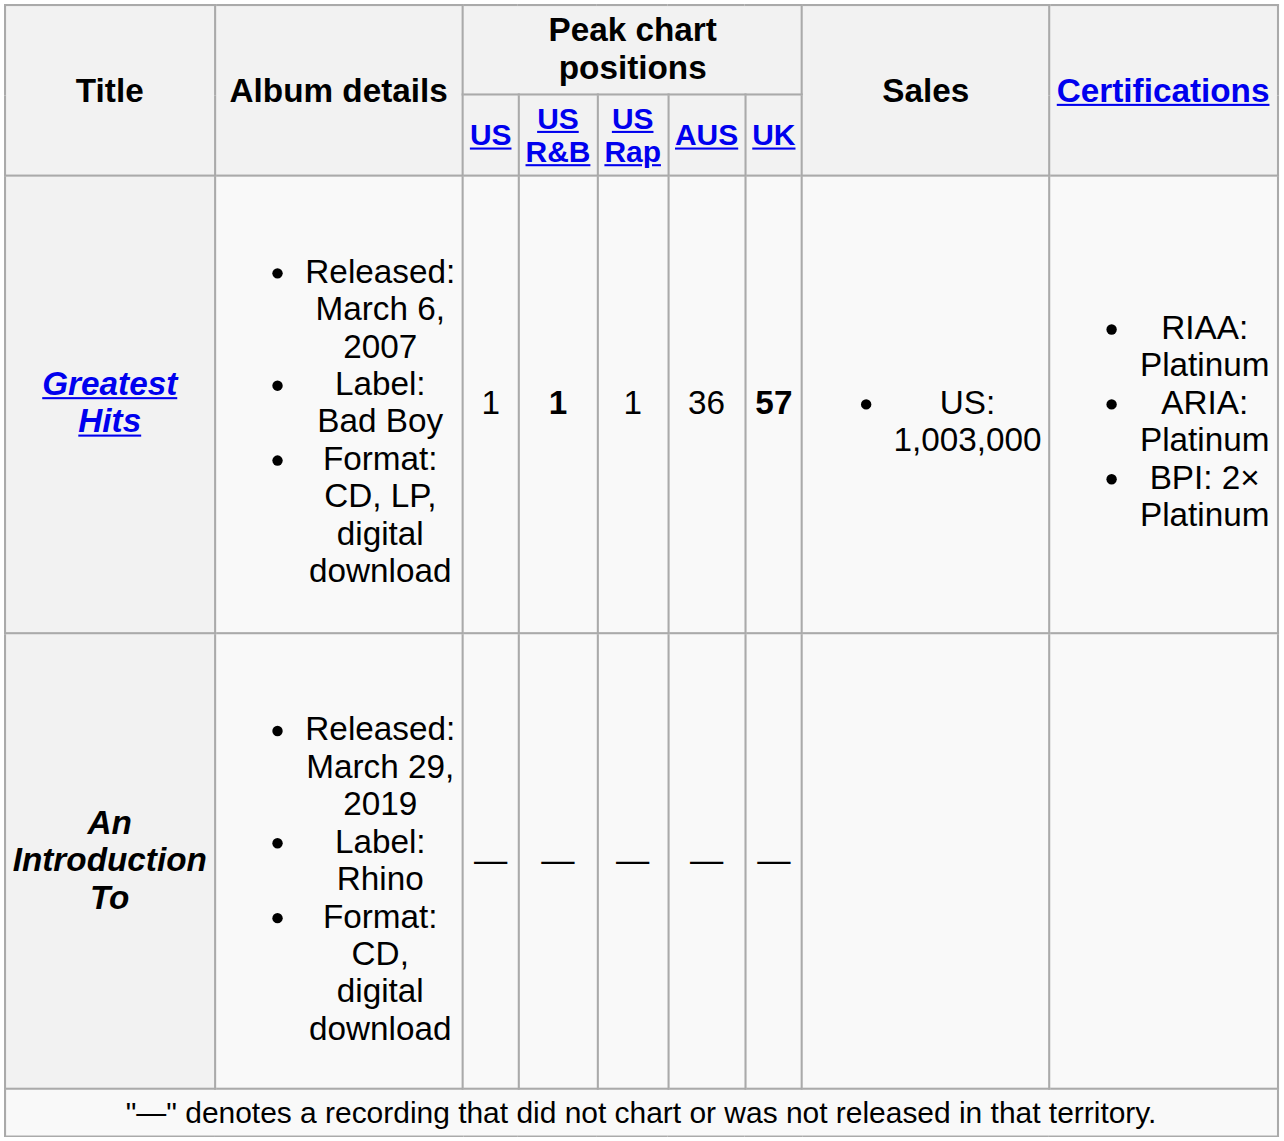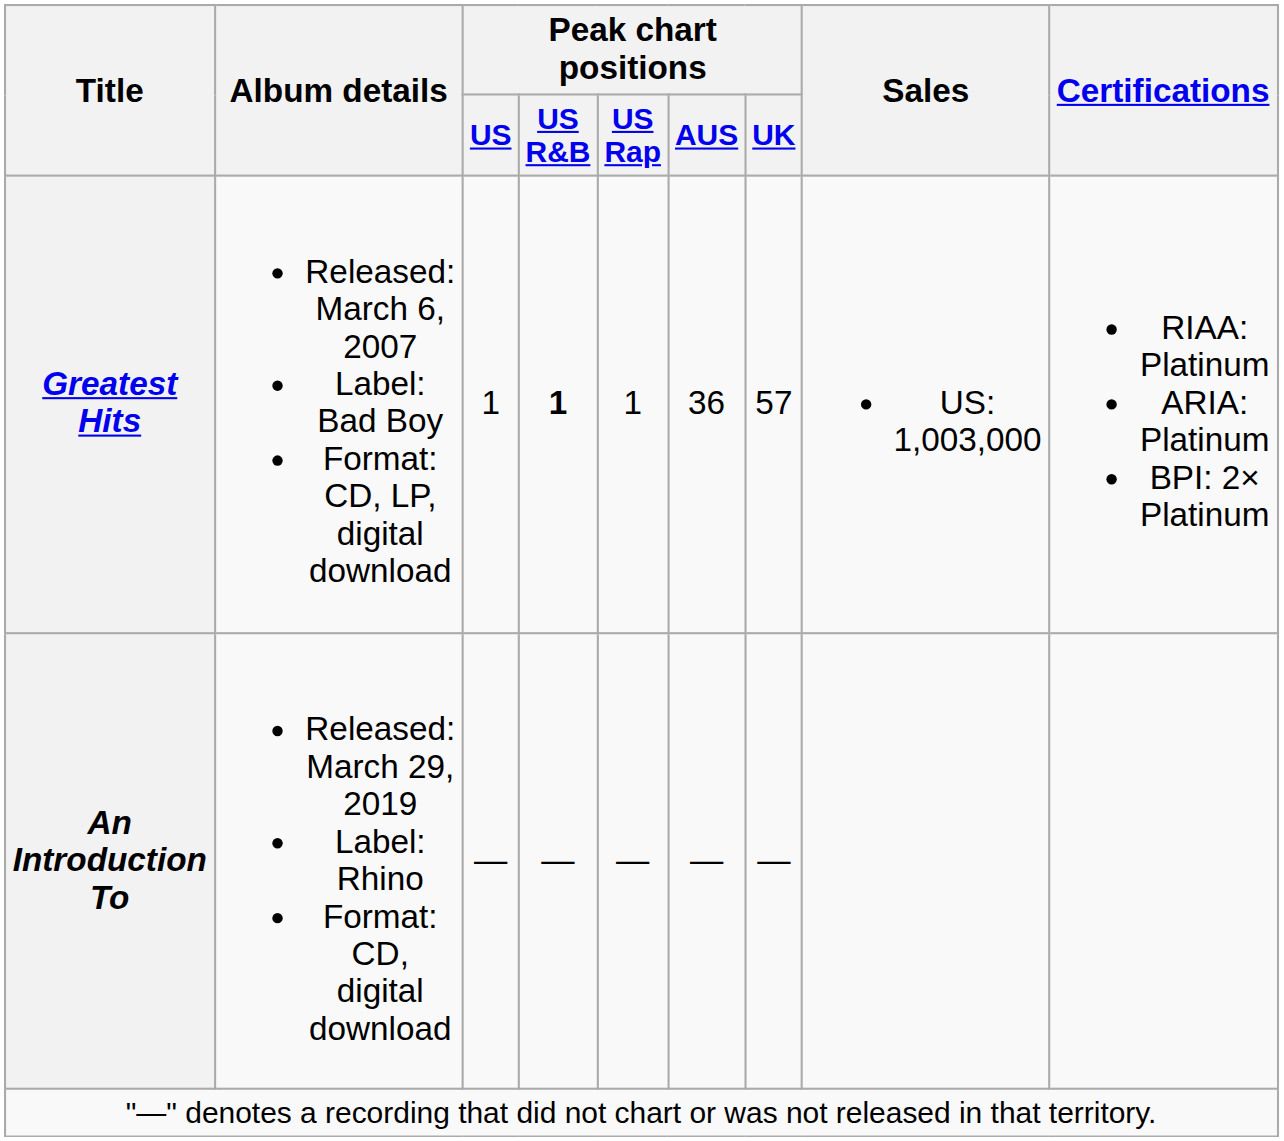(774, 403) bold -> (774, 403) normal
